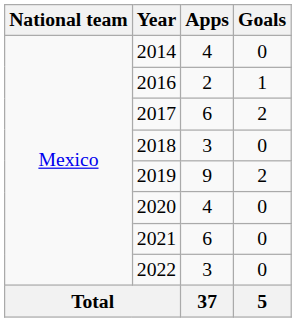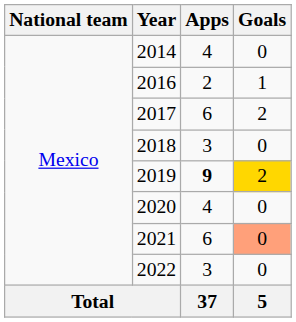(207, 176) normal -> (207, 176) bold
(262, 176) no background -> (262, 176) gold background
(262, 238) no background -> (262, 238) lightsalmon background
